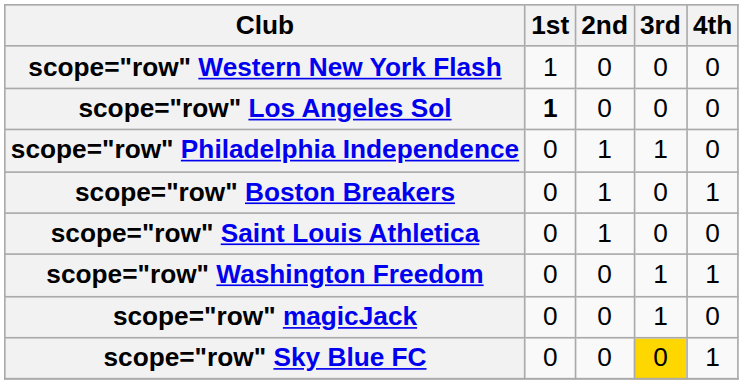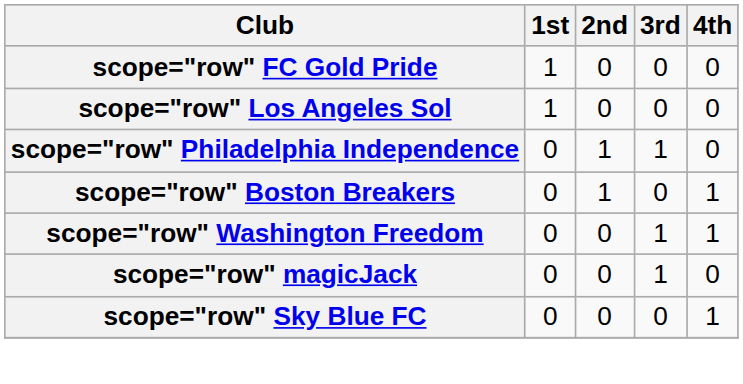- row: (265, 66)
+ row: (265, 66)
(550, 108) bold -> (550, 108) normal
- row: (265, 233)
(660, 358) gold background -> (660, 316) no background
